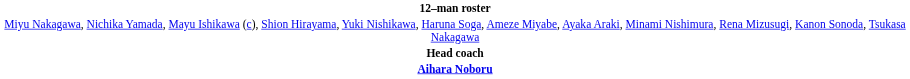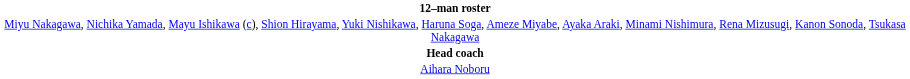(455, 69) bold -> (455, 69) normal
